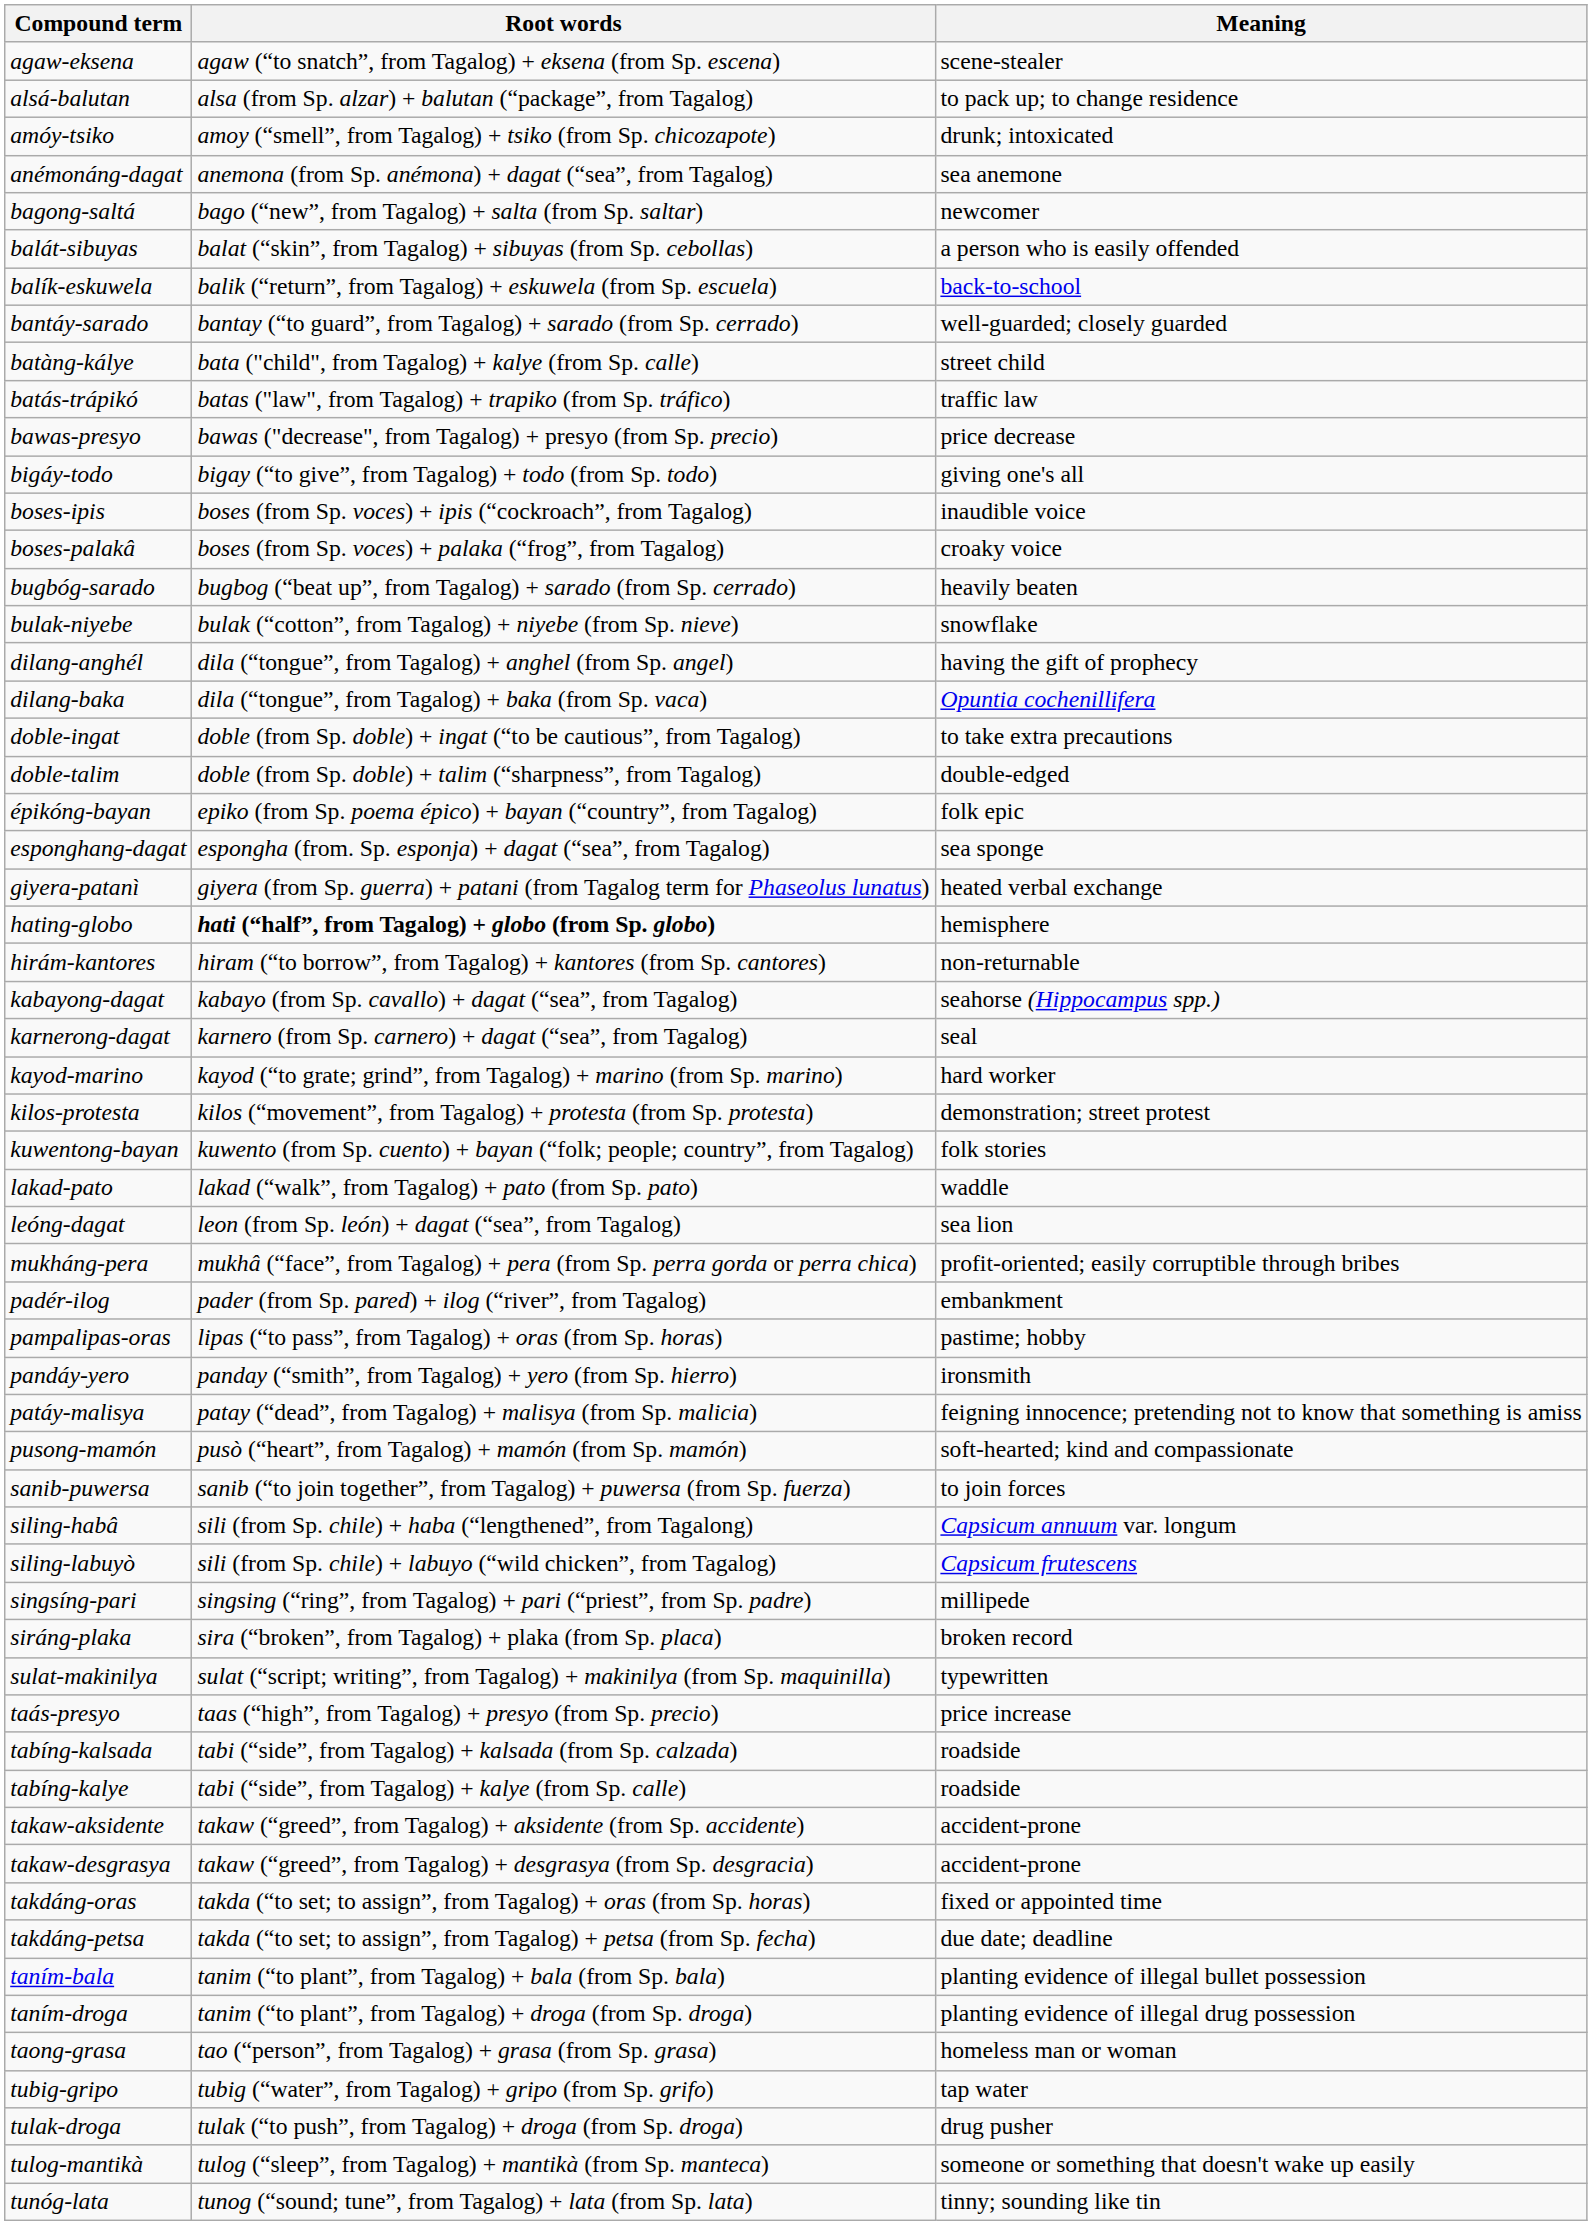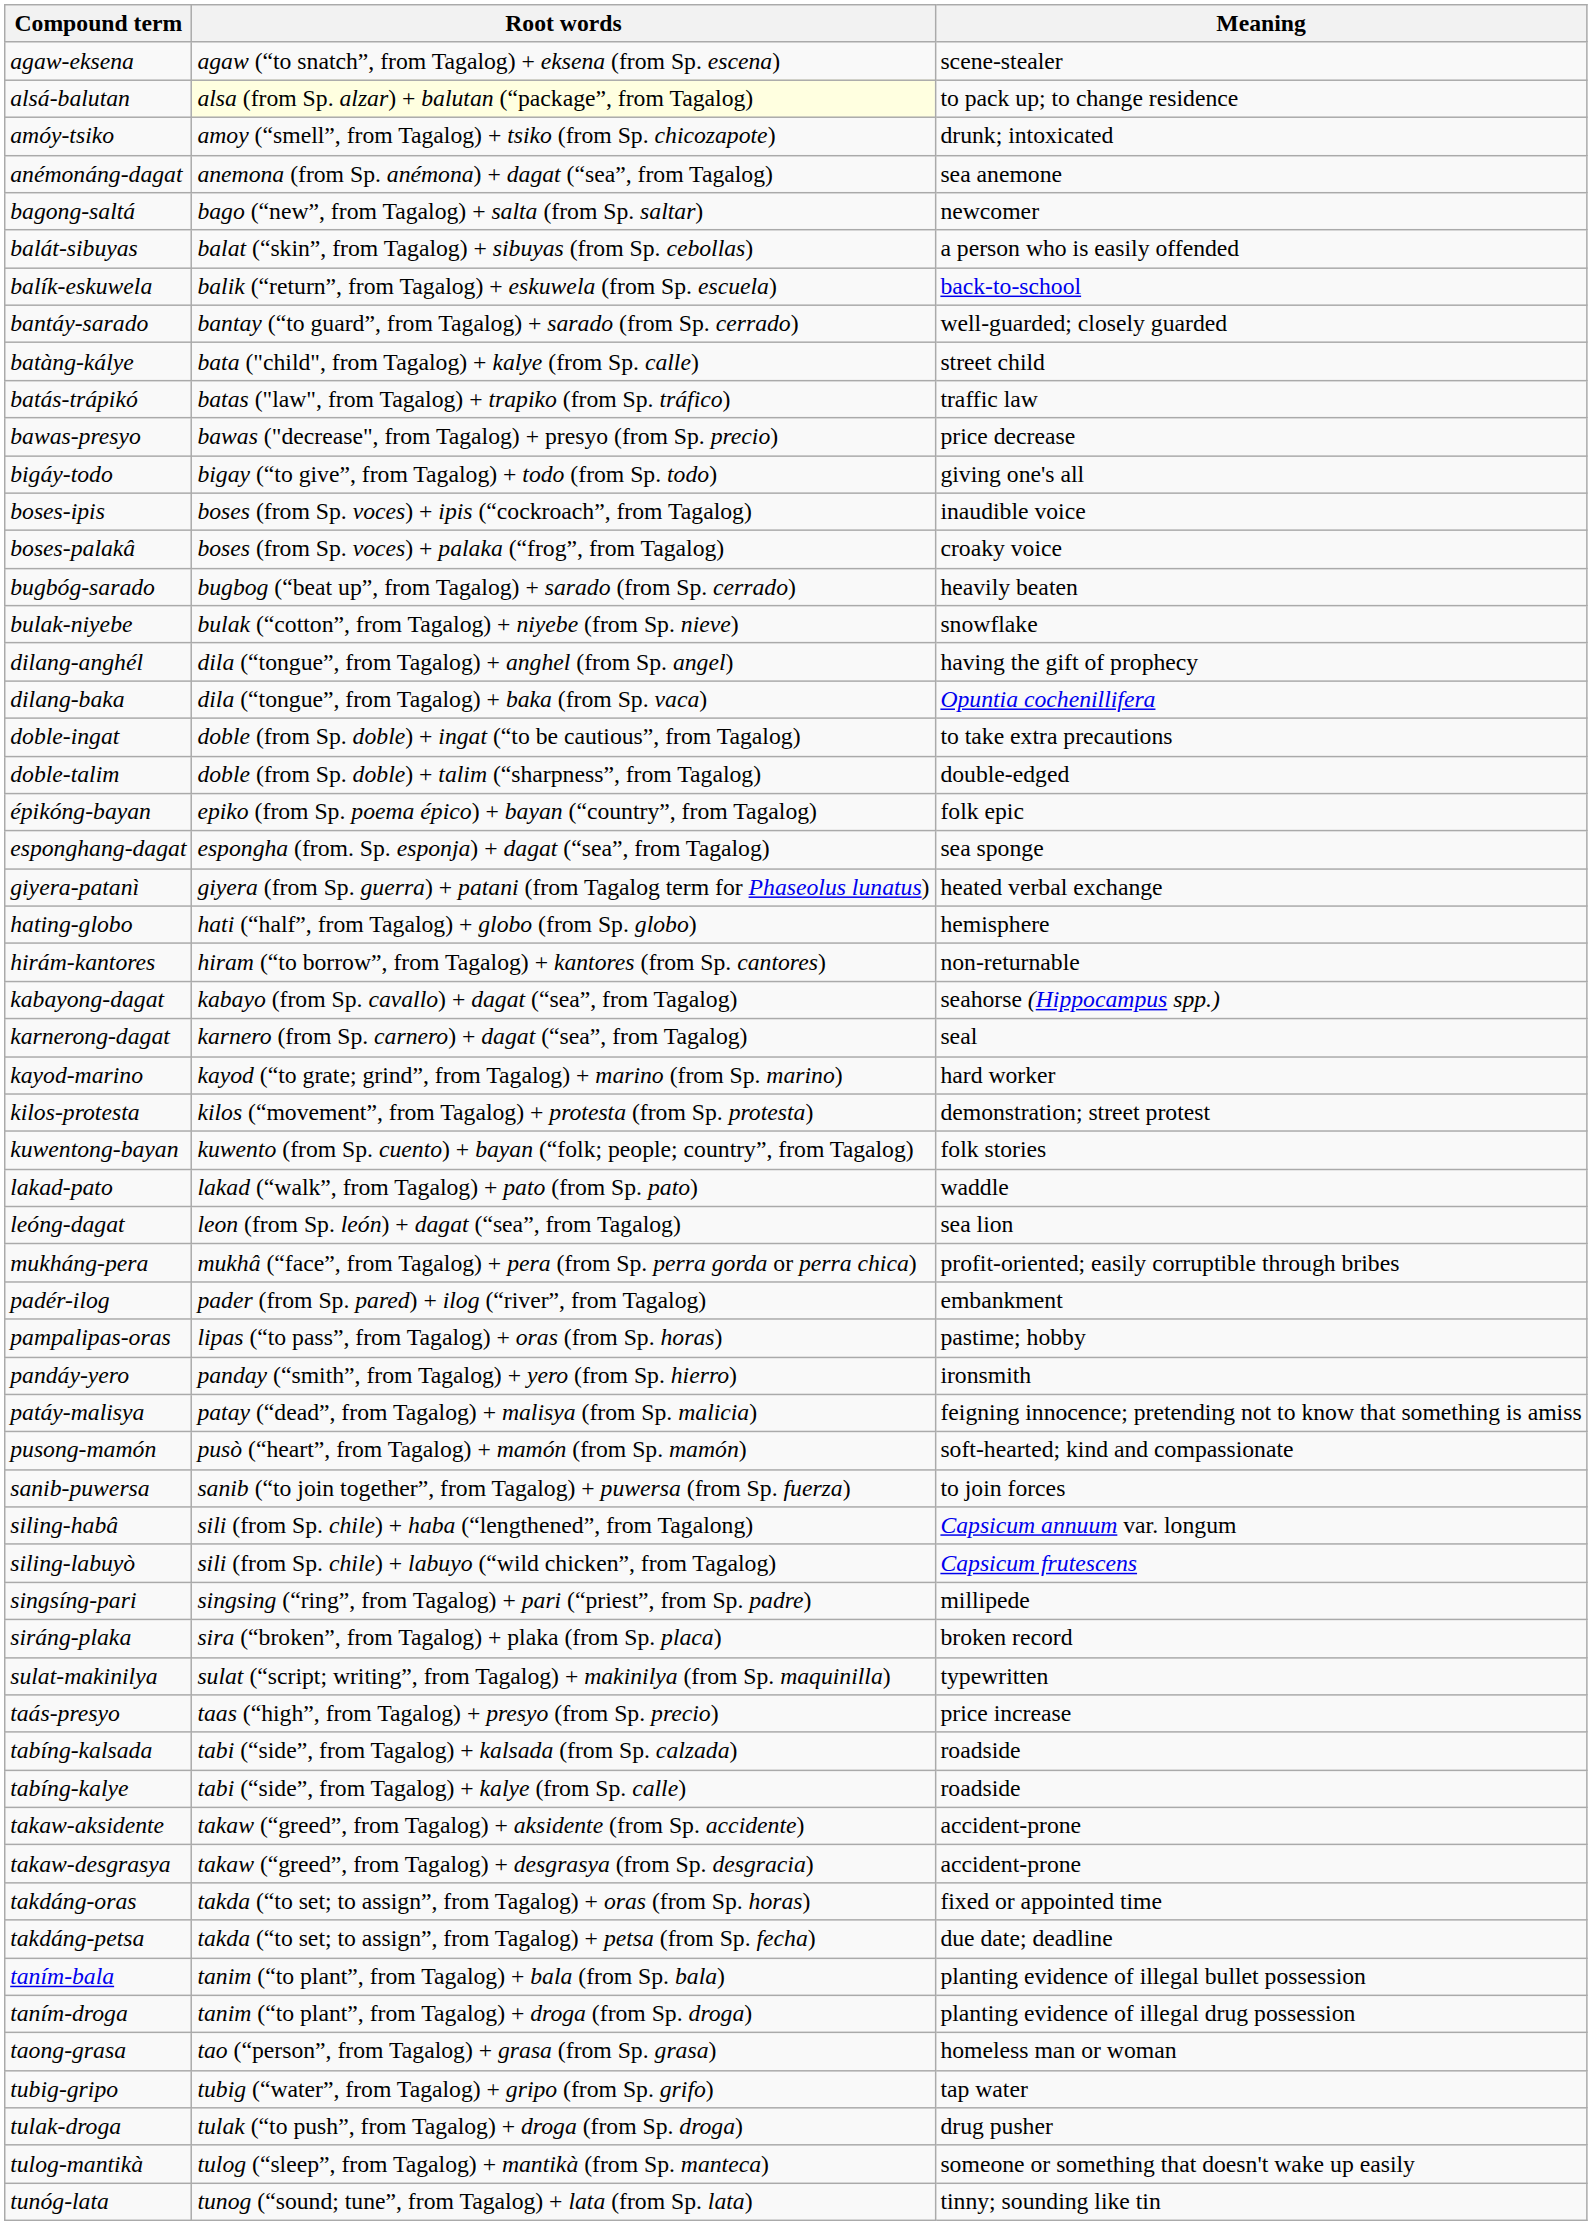(475, 98) no background -> (475, 98) lightyellow background
(456, 924) bold -> (447, 924) normal
